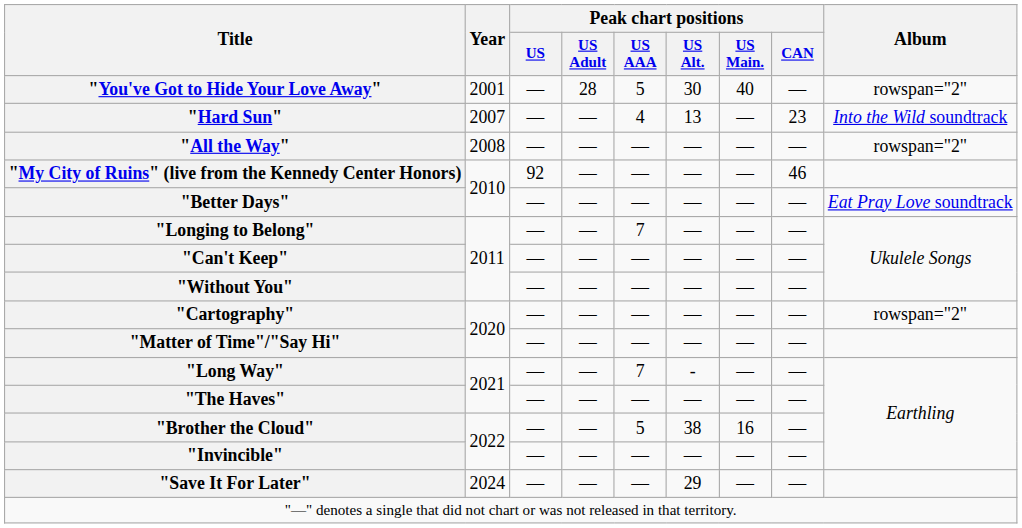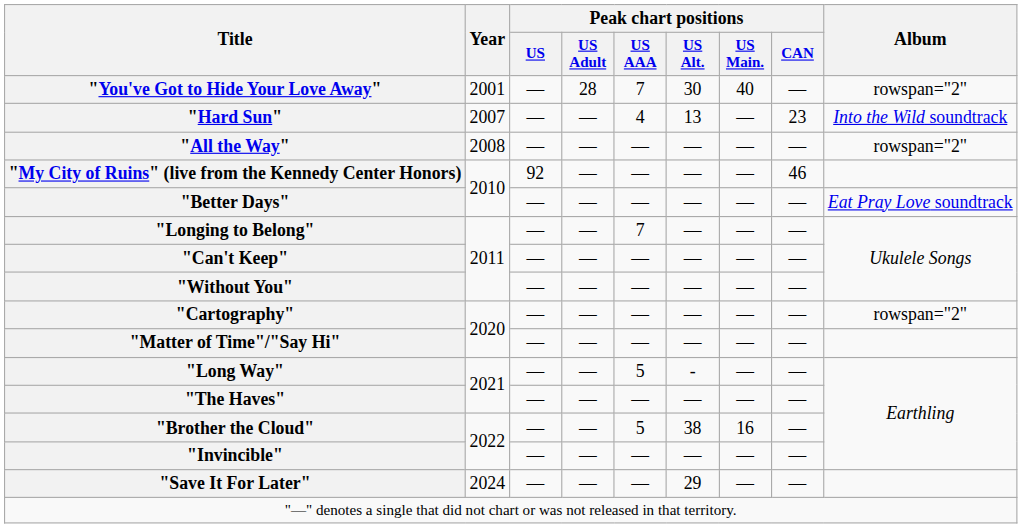(640, 89) 5 -> (640, 89) 7
(640, 371) 7 -> (640, 371) 5
